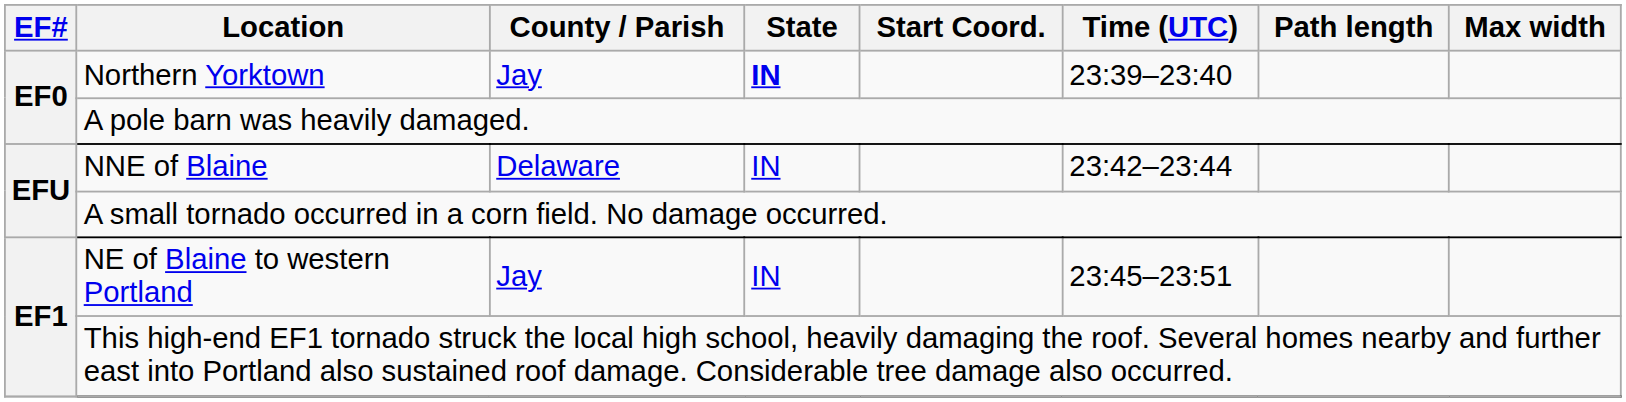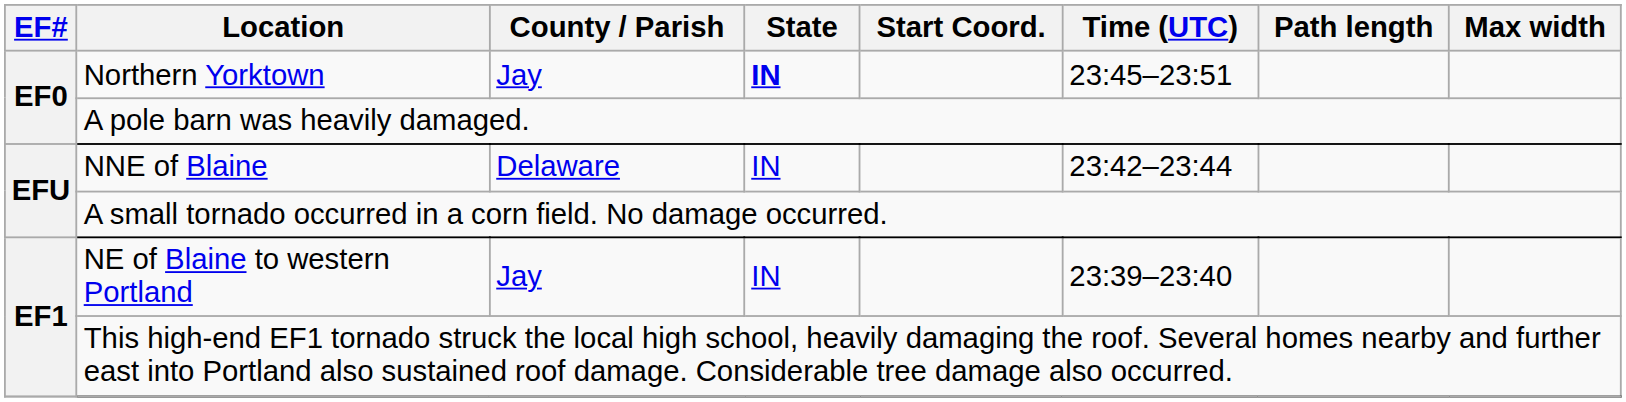(1151, 74) 23:39–23:40 -> (1151, 74) 23:45–23:51
(1151, 276) 23:45–23:51 -> (1151, 276) 23:39–23:40
